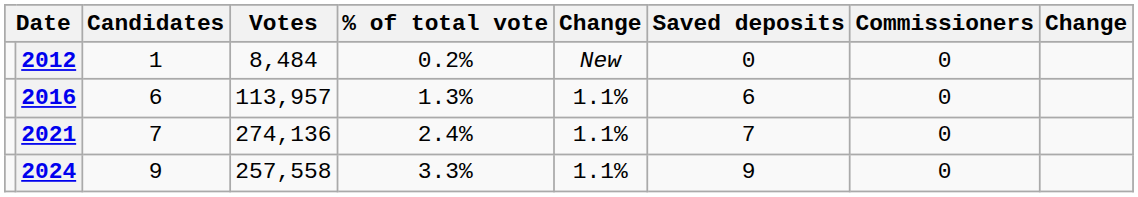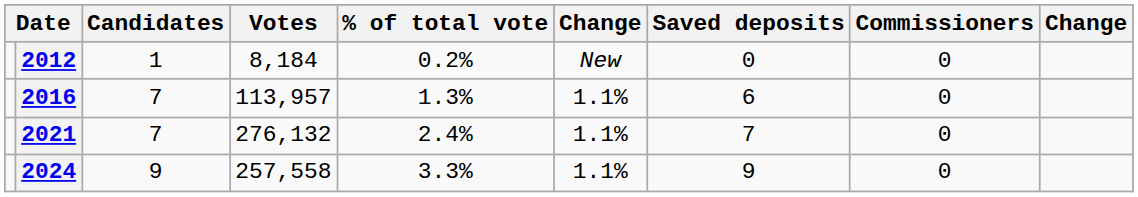(283, 61) 8,484 -> (283, 61) 8,184
(156, 98) 6 -> (156, 98) 7
(283, 135) 274,136 -> (283, 135) 276,132
